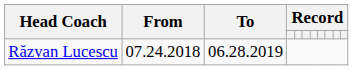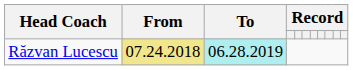(163, 51) no background -> (163, 51) khaki background
(246, 51) no background -> (246, 51) paleturquoise background
